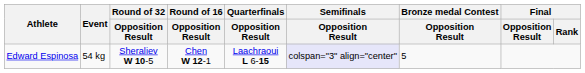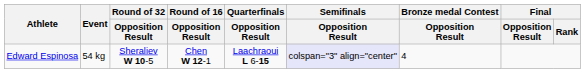(404, 56) 5 -> (404, 56) 4
